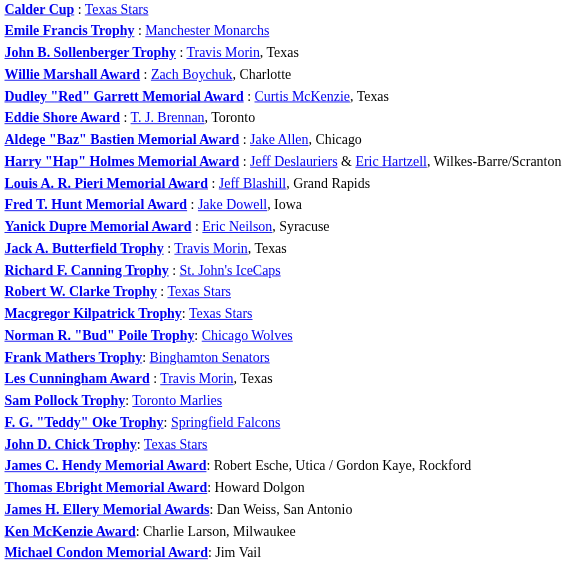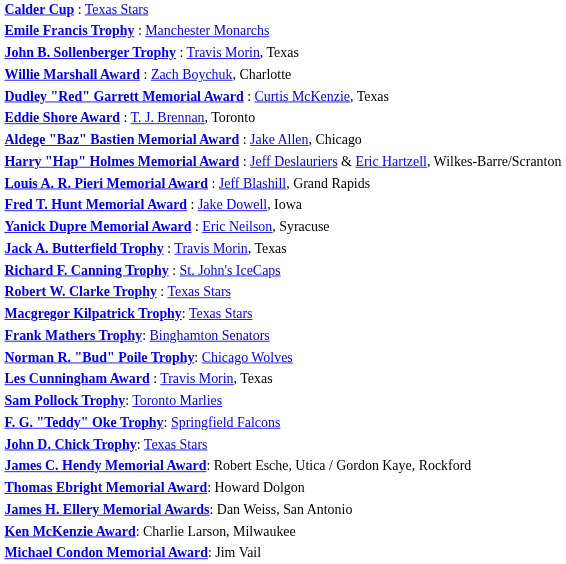(149, 335) Norman R. "Bud" Poile Trophy: Chicago Wolves -> (137, 335) Frank Mathers Trophy: Binghamton Senators
(137, 357) Frank Mathers Trophy: Binghamton Senators -> (149, 357) Norman R. "Bud" Poile Trophy: Chicago Wolves
